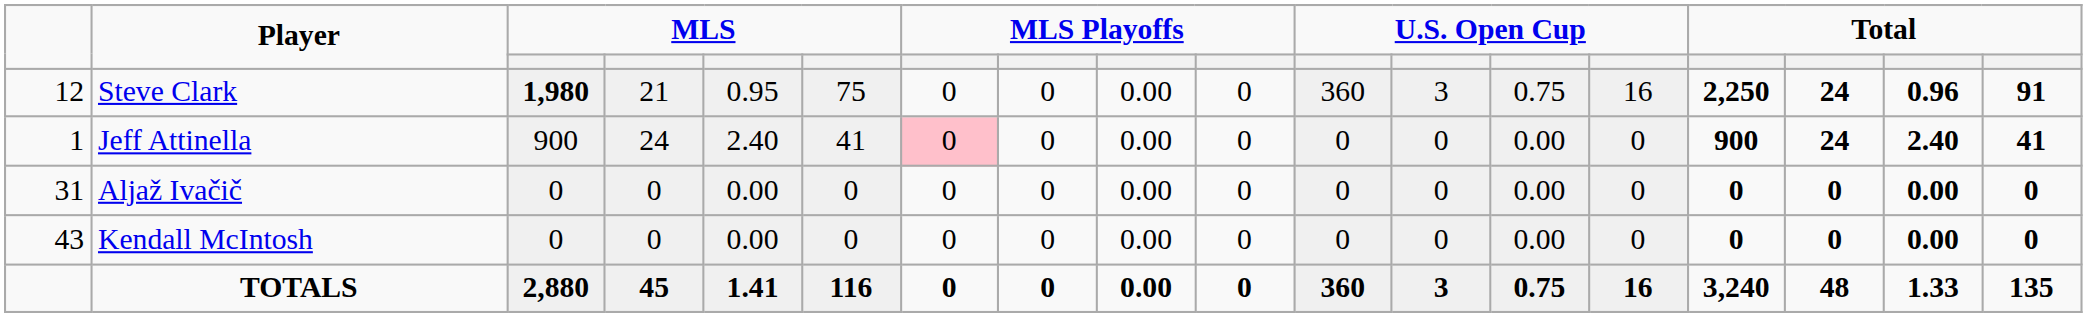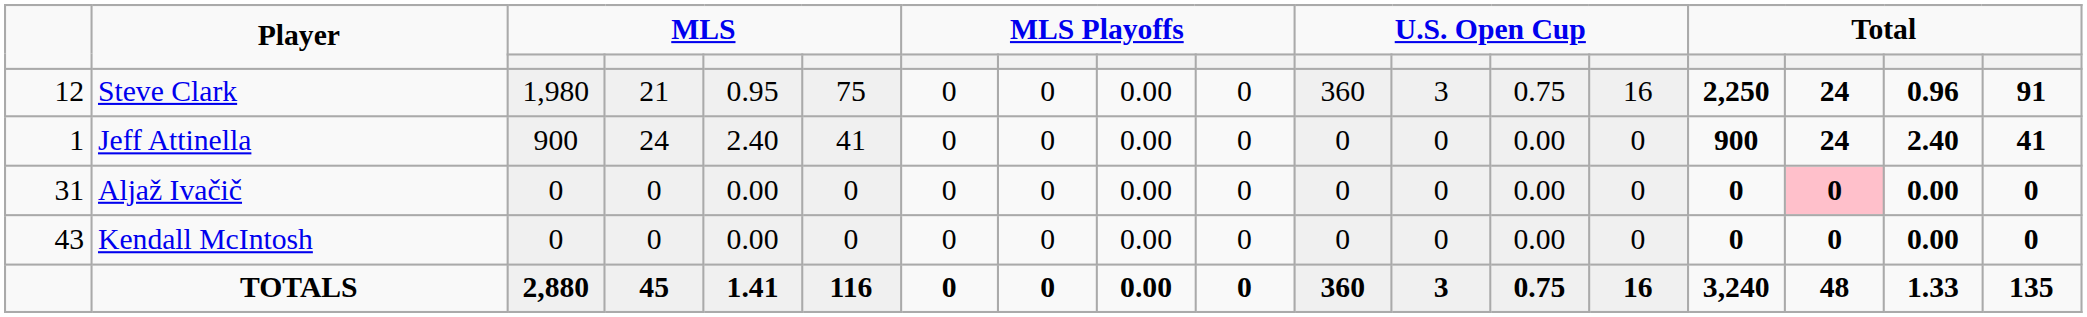(556, 92) bold -> (556, 92) normal
(949, 141) pink background -> (949, 141) no background
(1835, 190) no background -> (1835, 190) pink background
